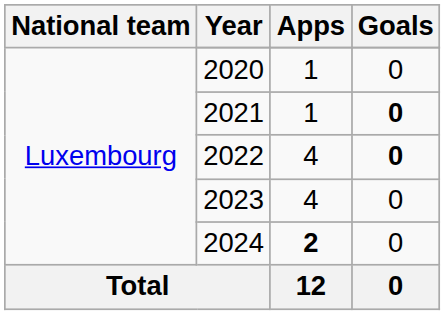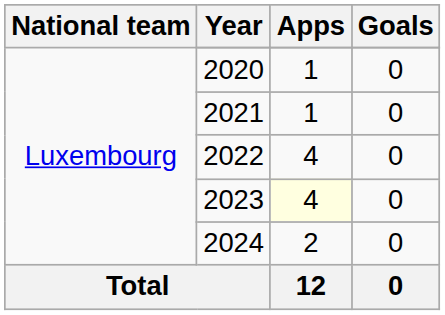(396, 112) bold -> (396, 112) normal
(396, 156) bold -> (396, 156) normal
(311, 199) no background -> (311, 199) lightyellow background
(311, 243) bold -> (311, 243) normal
